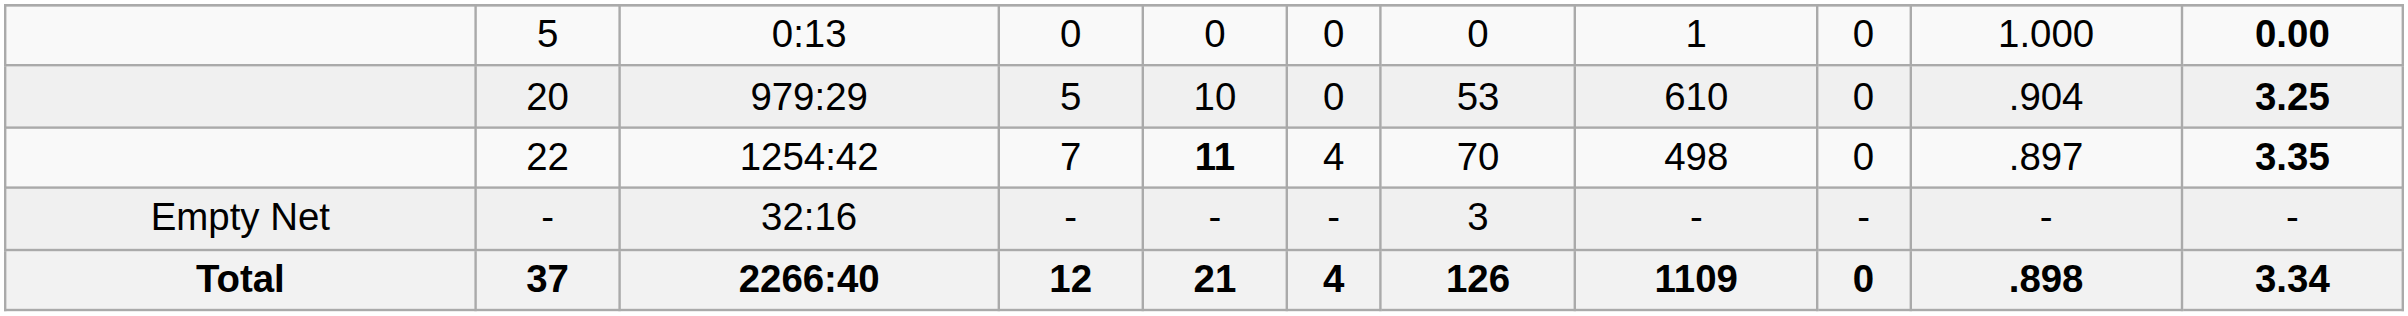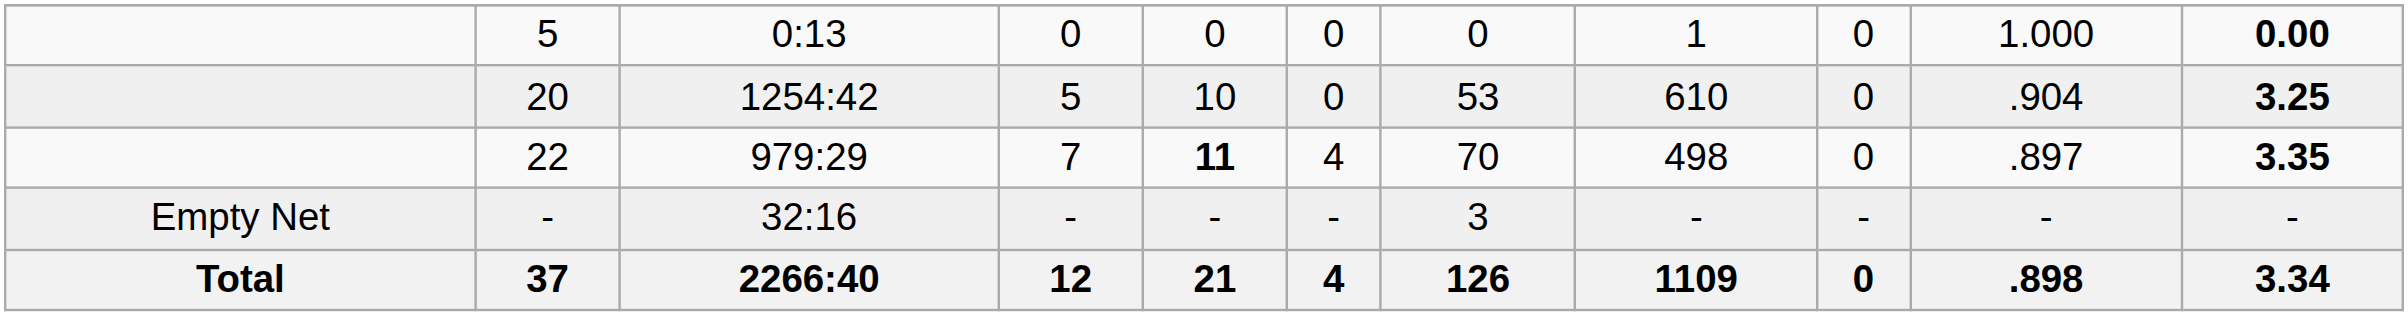(809, 95) 979:29 -> (809, 95) 1254:42
(809, 156) 1254:42 -> (809, 156) 979:29
